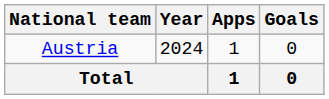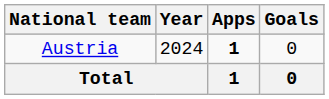(234, 49) normal -> (234, 49) bold
